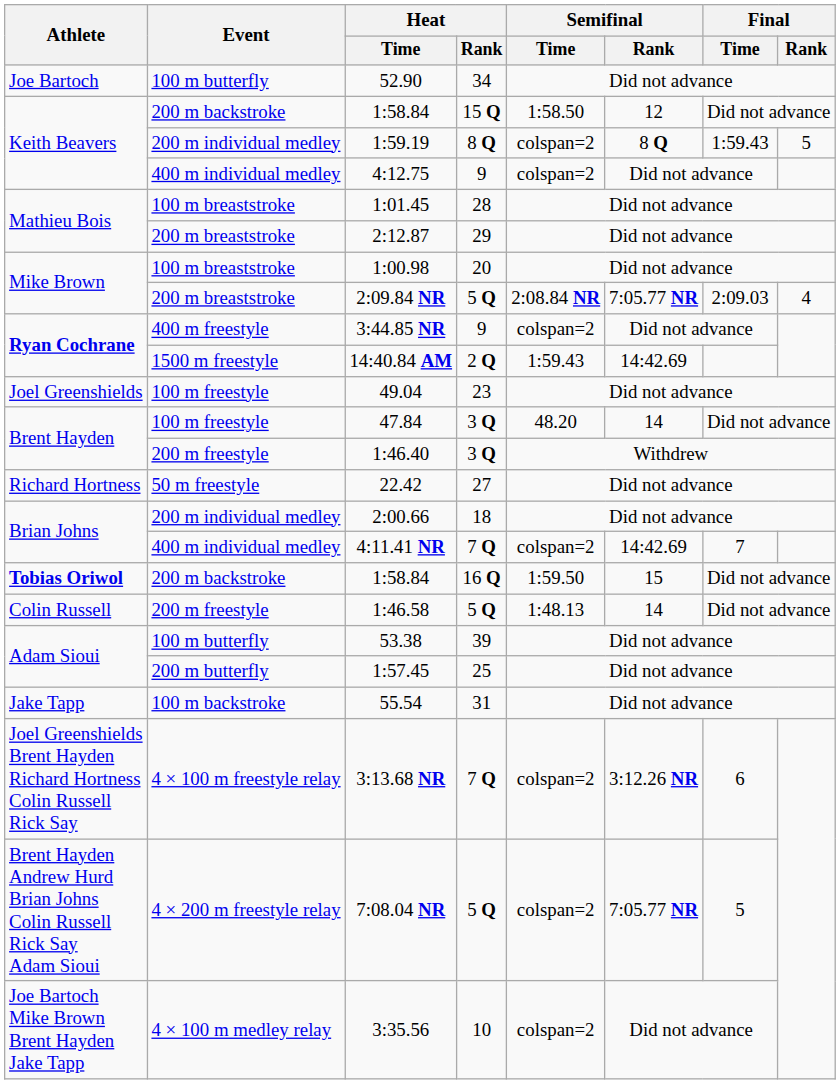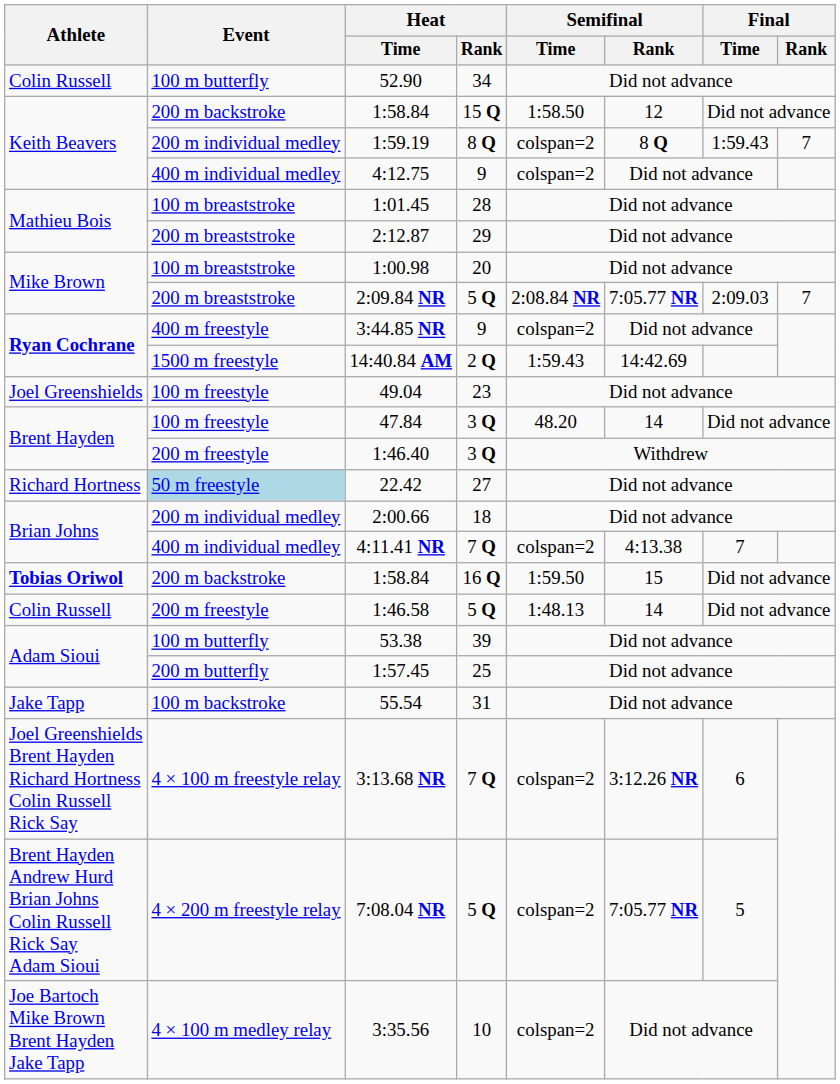(54, 80) Joe Bartoch -> (60, 80) Colin Russell
(806, 143) 5 -> (806, 143) 7
(806, 298) 4 -> (806, 298) 7
(205, 485) no background -> (205, 485) lightblue background
(654, 547) 14:42.69 -> (654, 547) 4:13.38
